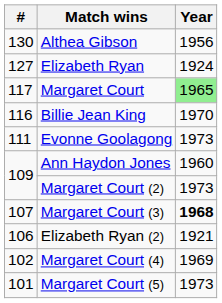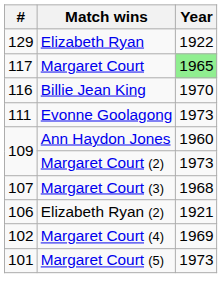- row: (89, 41)
(21, 65) 127 -> (21, 41) 129
(196, 65) 1924 -> (196, 41) 1922
(196, 211) bold -> (196, 187) normal
